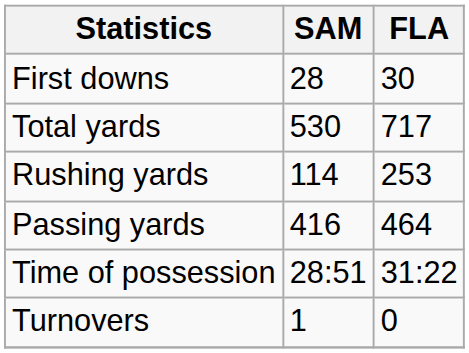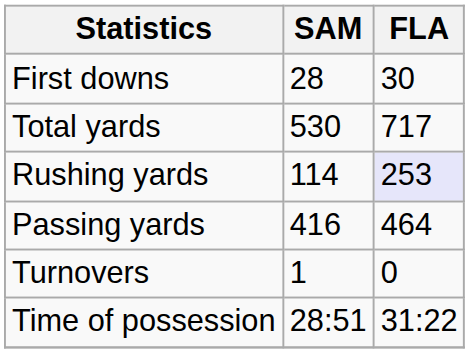(406, 175) no background -> (406, 175) lavender background
rows swapped: (81, 321) <-> (144, 273)
